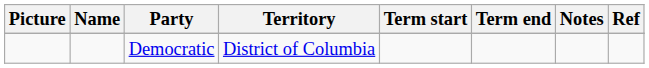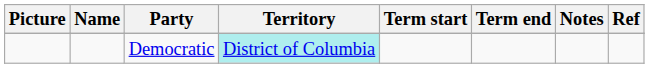(299, 48) no background -> (299, 48) paleturquoise background
